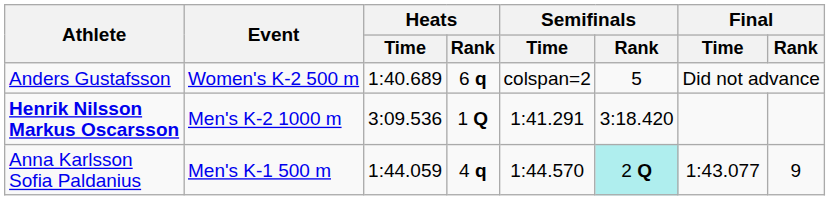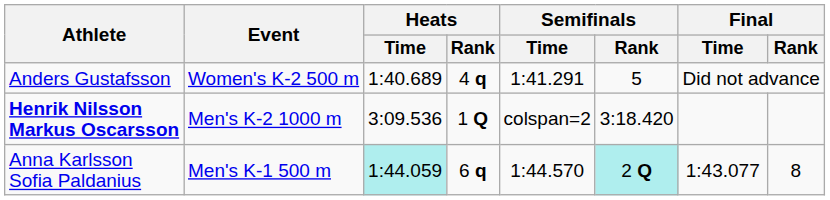(473, 78) 6 q -> (473, 78) 4 q
(547, 78) colspan=2 -> (547, 78) 1:41.291
(547, 119) 1:41.291 -> (547, 119) colspan=2
(405, 170) no background -> (405, 170) paleturquoise background
(473, 170) 4 q -> (473, 170) 6 q
(796, 170) 9 -> (796, 170) 8
